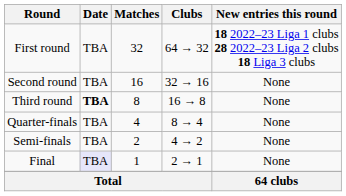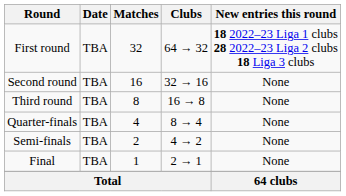(96, 101) bold -> (95, 101) normal
(96, 161) lavender background -> (95, 161) no background
